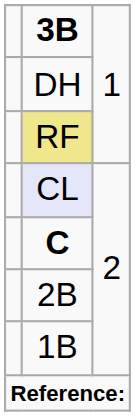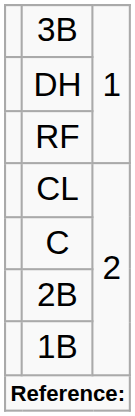(57, 30) bold -> (57, 30) normal
(57, 136) khaki background -> (57, 136) no background
(57, 189) lavender background -> (57, 189) no background
(57, 242) bold -> (57, 242) normal
